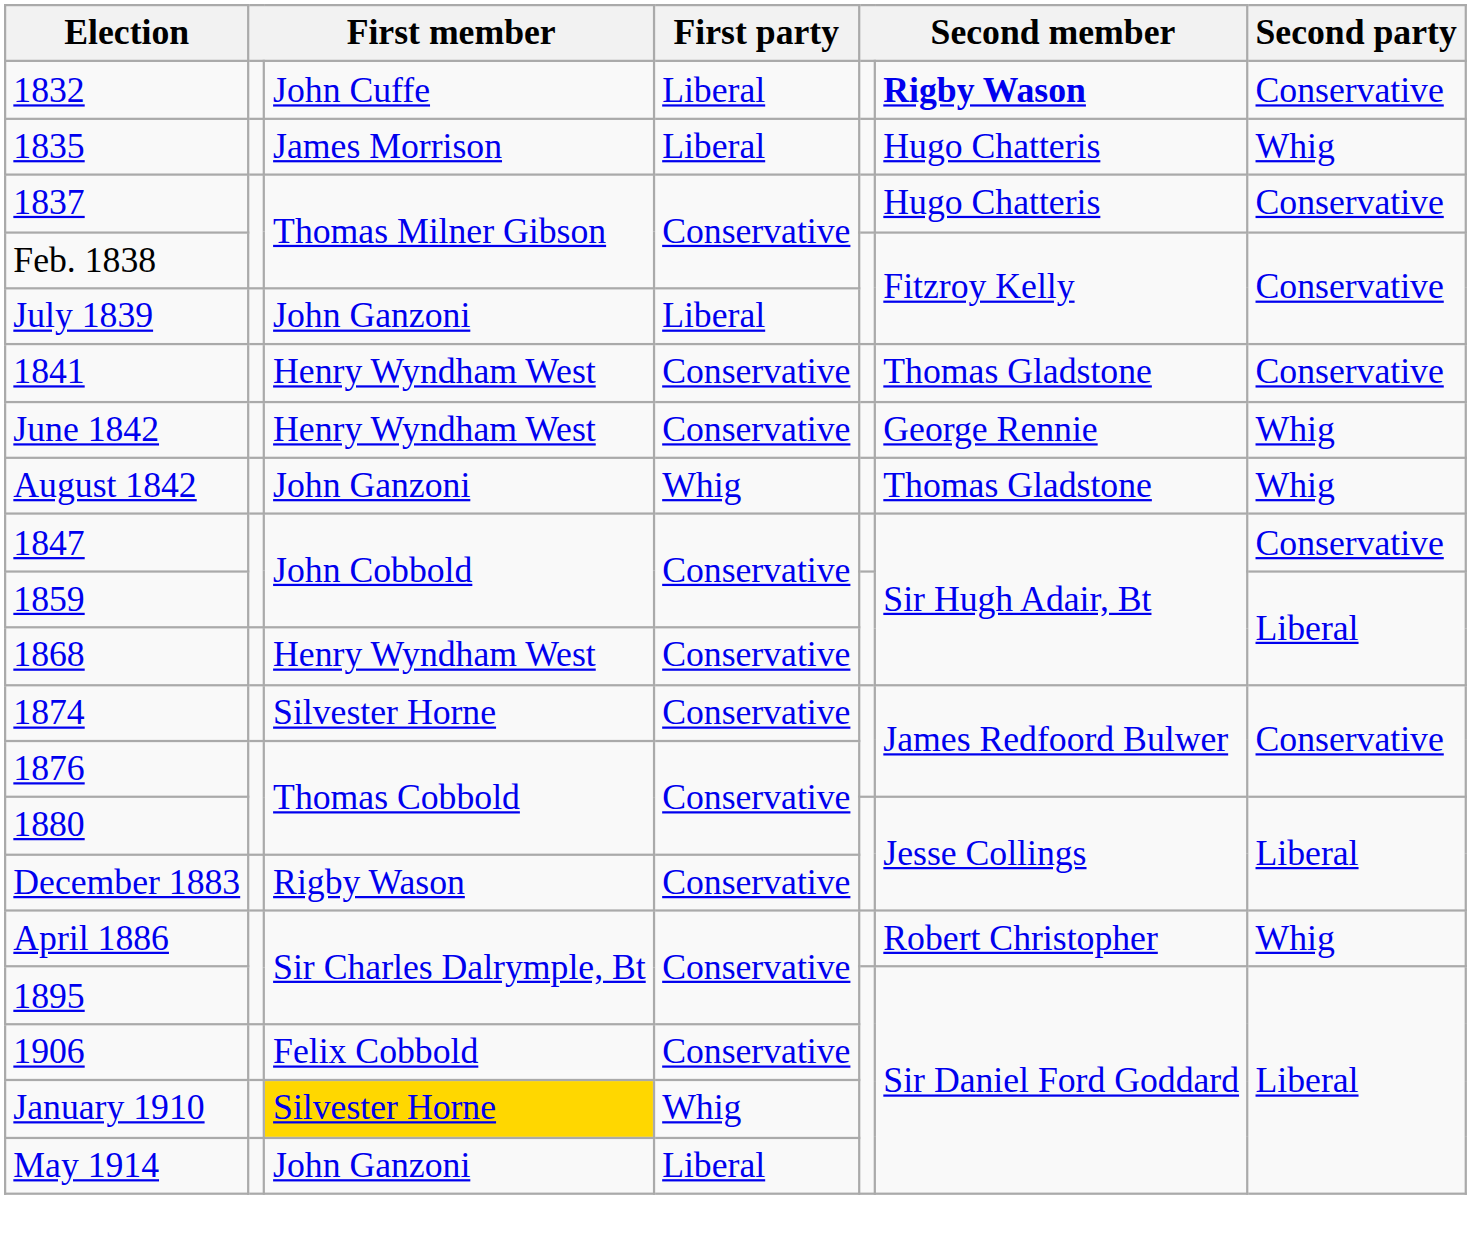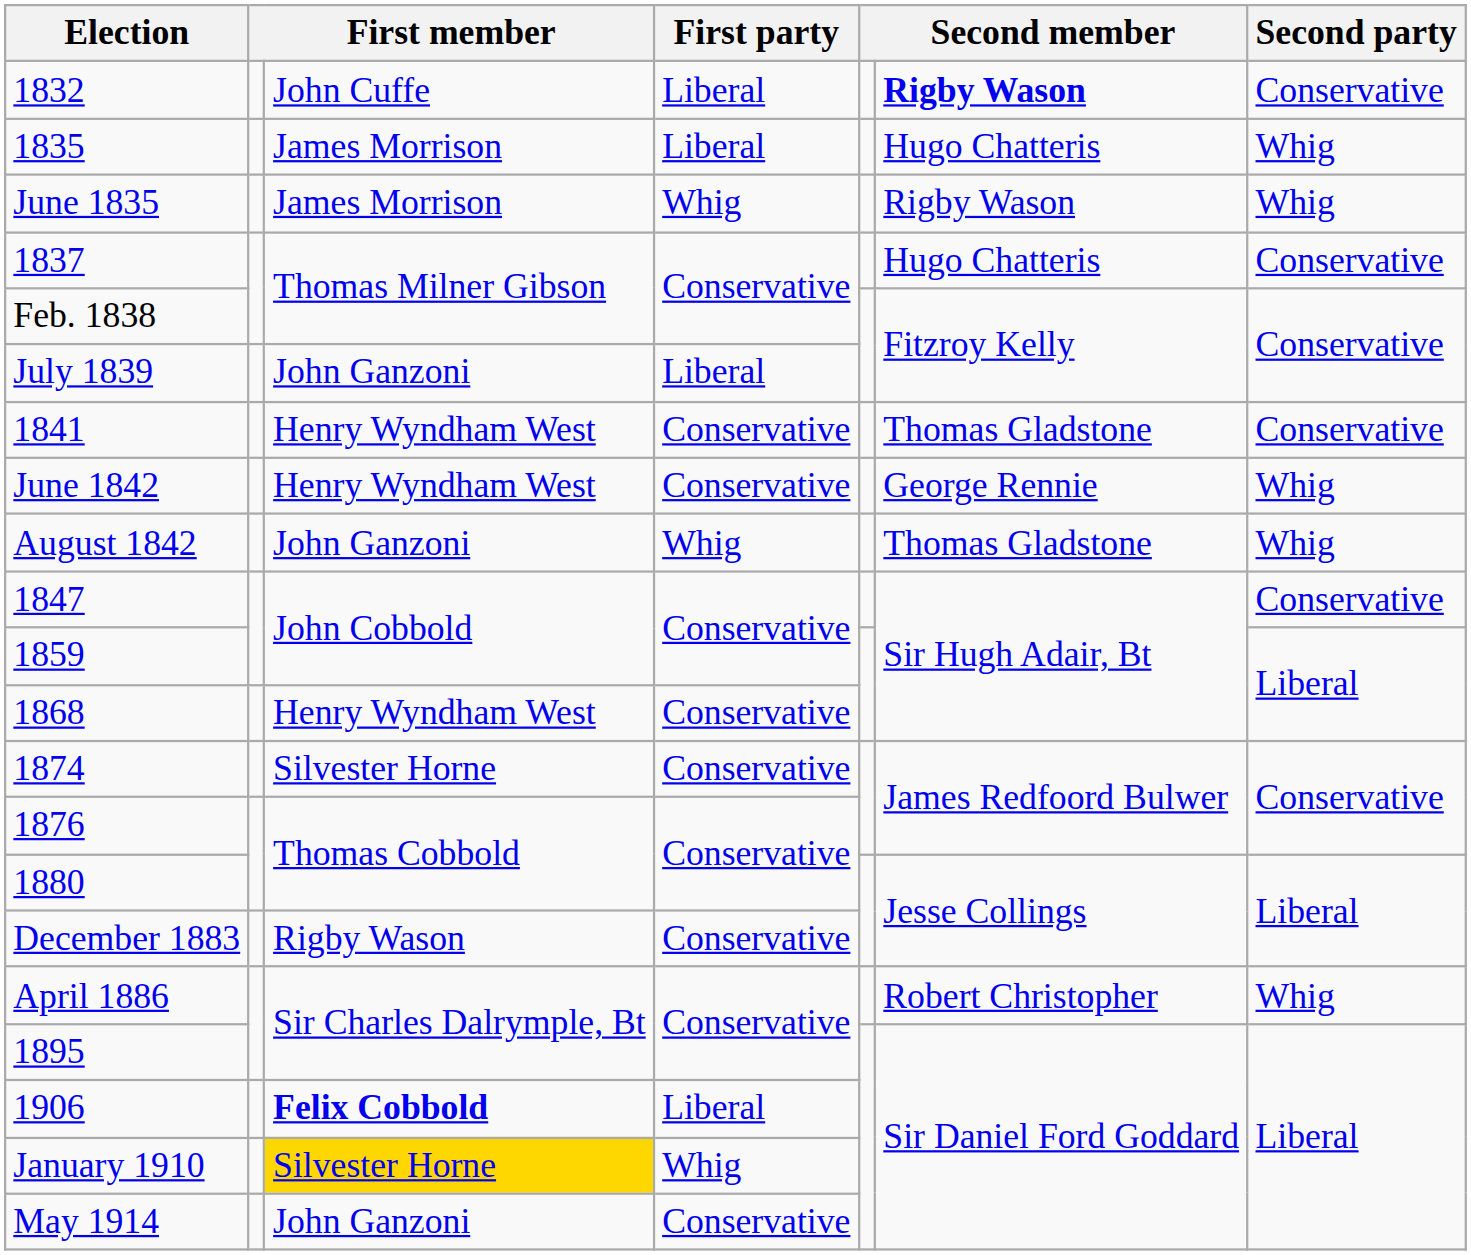+ row: (86, 202)
(376, 1051) normal -> (381, 1107) bold
(756, 1051) Conservative -> (714, 1107) Liberal
(714, 1164) Liberal -> (756, 1221) Conservative
